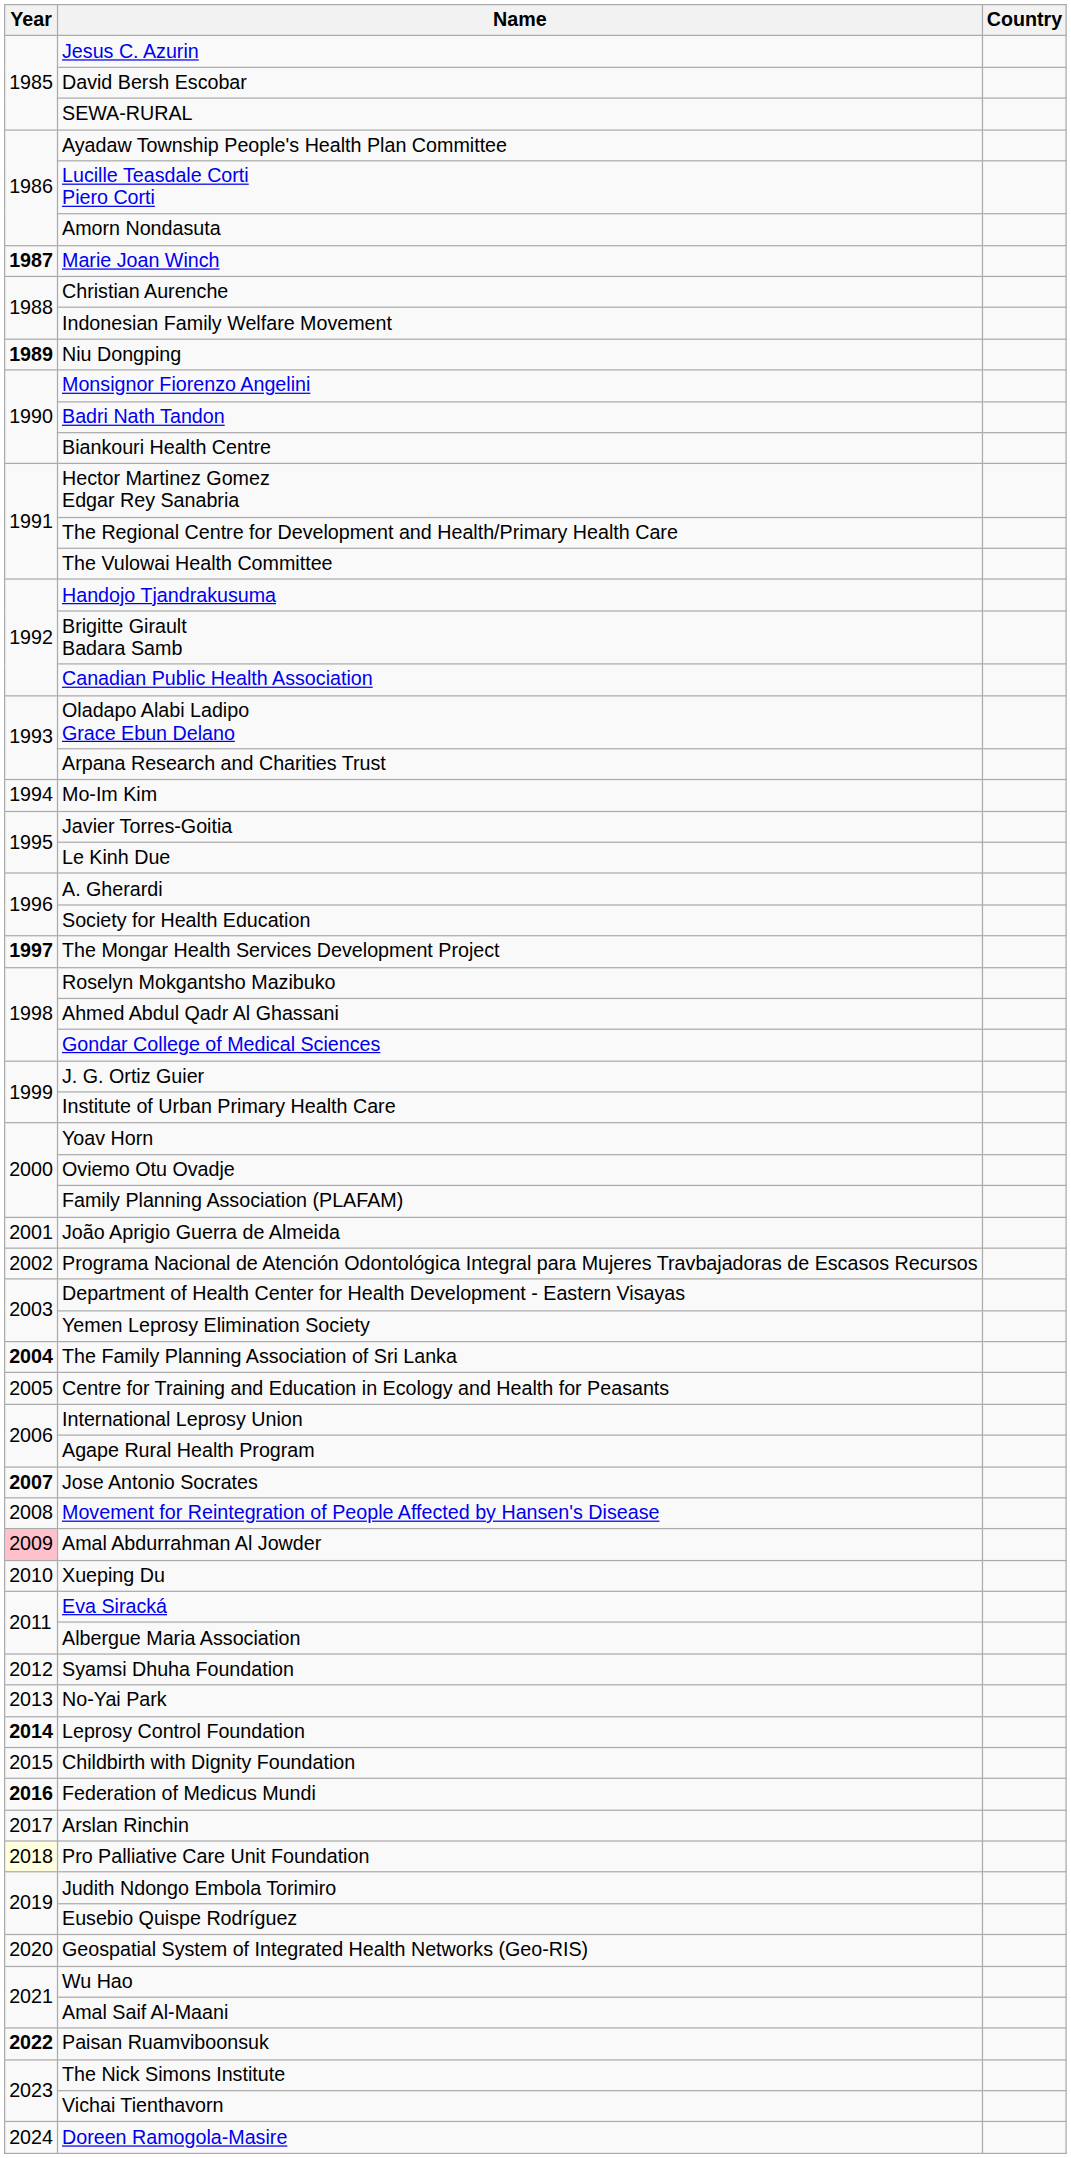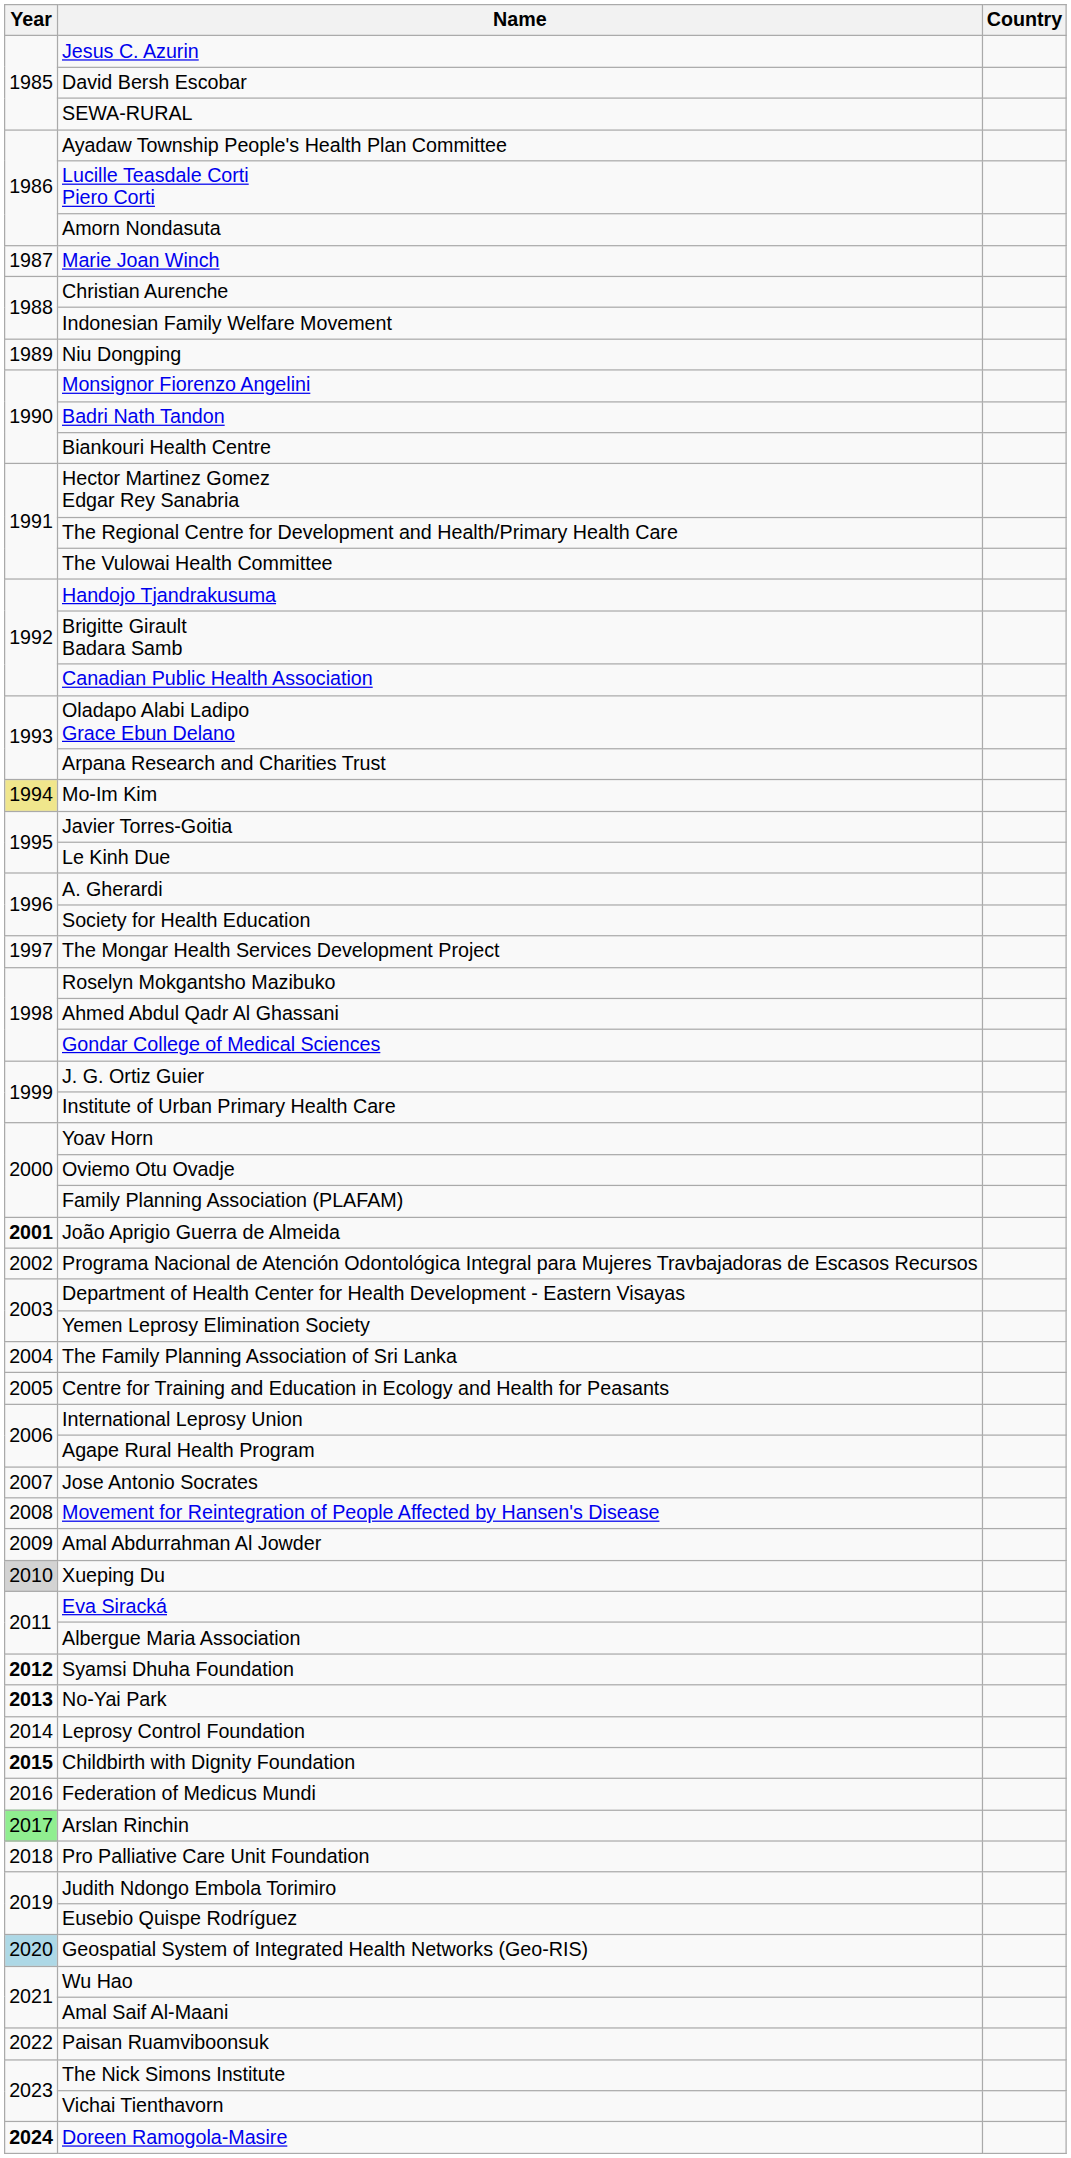(31, 260) bold -> (31, 260) normal
(31, 354) bold -> (31, 354) normal
(31, 795) no background -> (31, 795) khaki background
(31, 951) bold -> (31, 951) normal
(31, 1232) normal -> (31, 1232) bold
(31, 1357) bold -> (31, 1357) normal
(31, 1481) bold -> (31, 1481) normal
(31, 1544) pink background -> (31, 1544) no background
(31, 1575) no background -> (31, 1575) lightgrey background
(31, 1669) normal -> (31, 1669) bold
(31, 1700) normal -> (31, 1700) bold
(31, 1731) bold -> (31, 1731) normal
(31, 1762) normal -> (31, 1762) bold
(31, 1794) bold -> (31, 1794) normal
(31, 1825) no background -> (31, 1825) lightgreen background
(31, 1856) lightyellow background -> (31, 1856) no background
(31, 1950) no background -> (31, 1950) lightblue background
(31, 2043) bold -> (31, 2043) normal
(31, 2137) normal -> (31, 2137) bold
